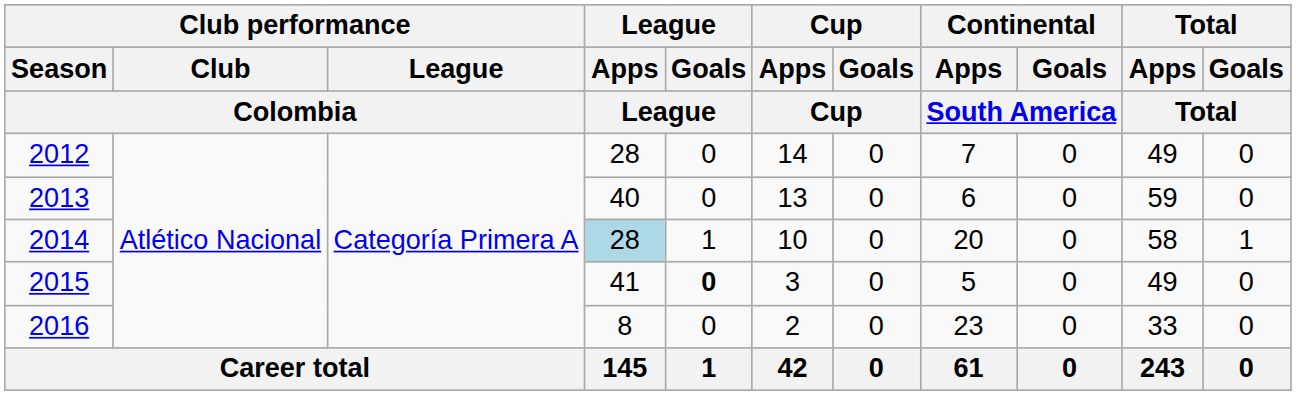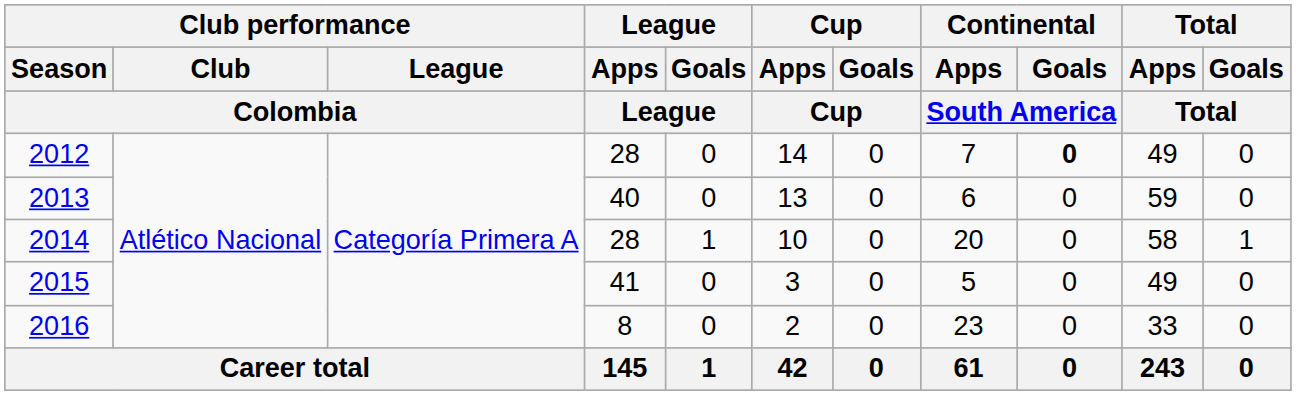(1070, 154) normal -> (1070, 154) bold
(625, 240) lightblue background -> (625, 240) no background
(709, 283) bold -> (709, 283) normal
